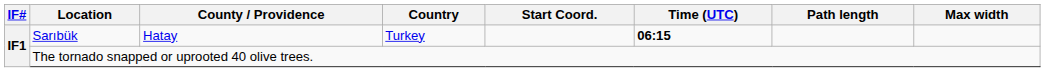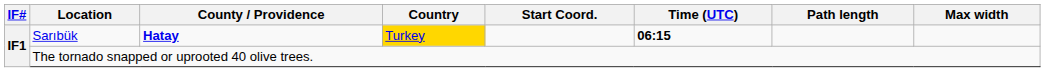(160, 35) normal -> (161, 35) bold
(405, 35) no background -> (405, 35) gold background
